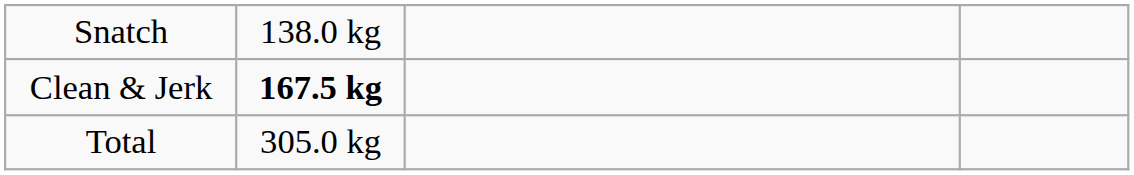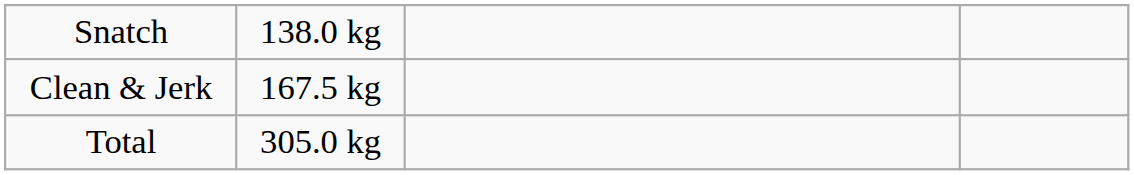(321, 86) bold -> (321, 86) normal
